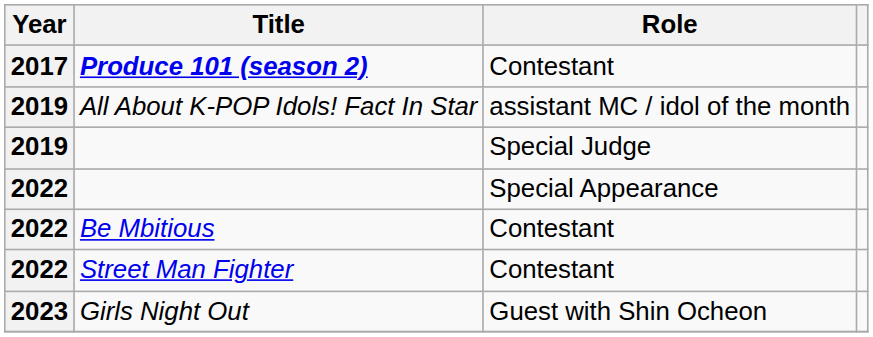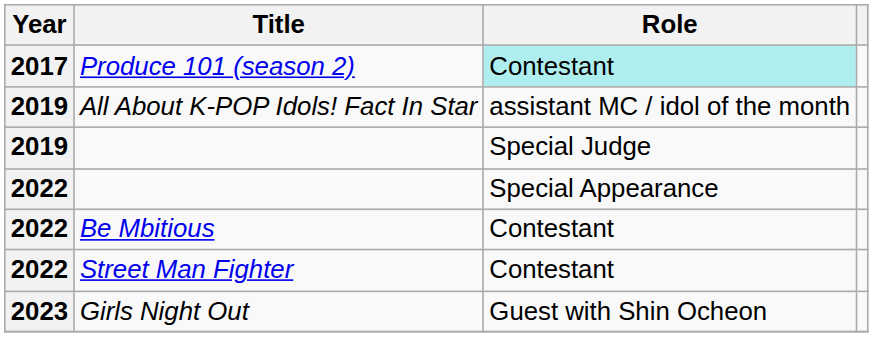(224, 65) bold -> (217, 65) normal
(552, 65) no background -> (552, 65) paleturquoise background
